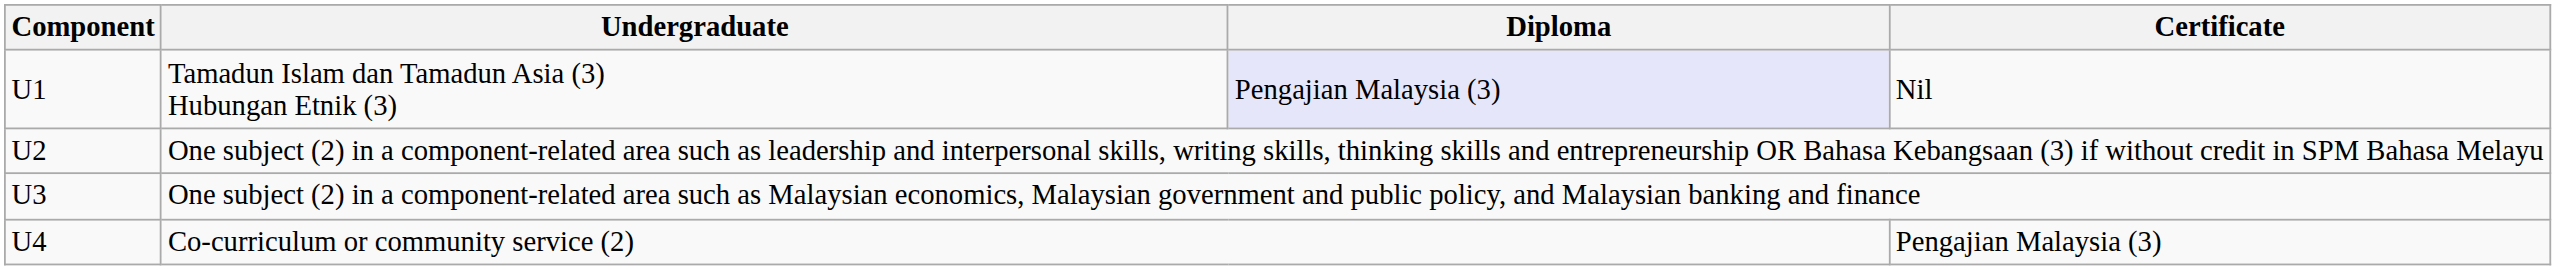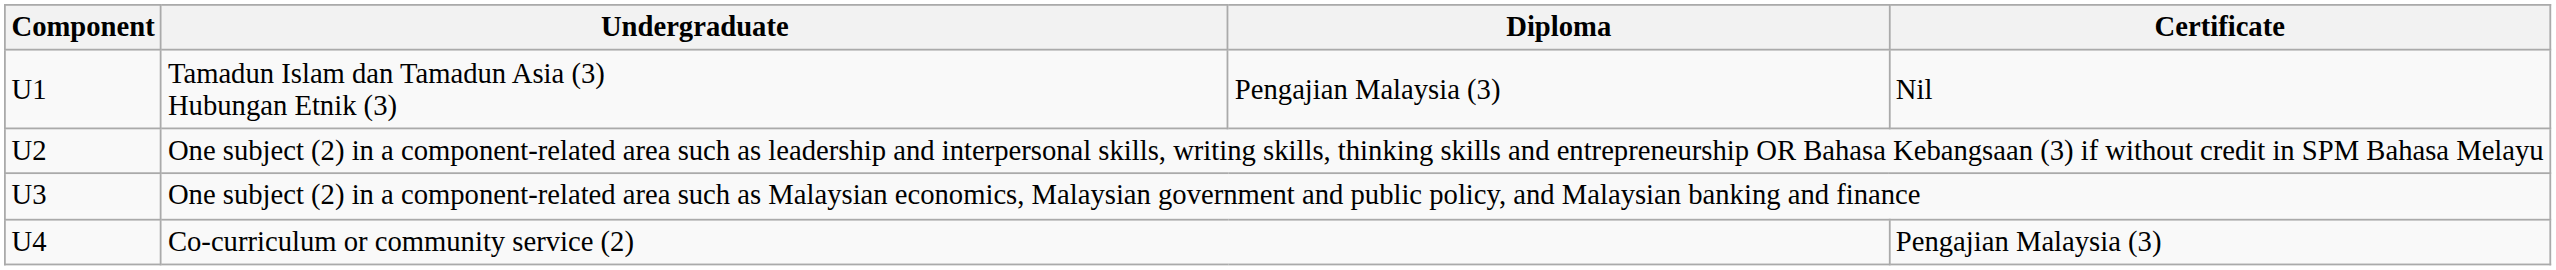(1368, 88) lavender background -> (1368, 88) no background
